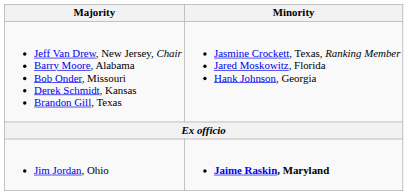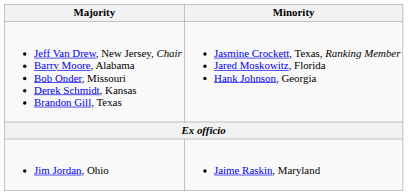(294, 171) bold -> (294, 171) normal
